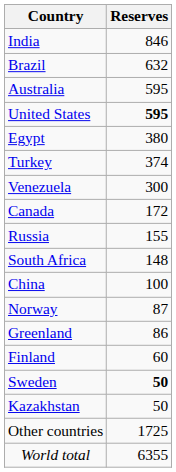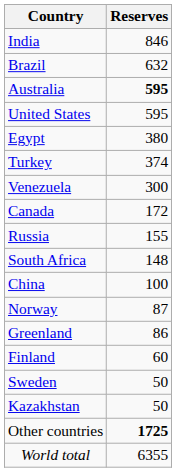(157, 89) normal -> (157, 89) bold
(157, 114) bold -> (157, 114) normal
(161, 382) bold -> (161, 382) normal
(153, 430) normal -> (153, 430) bold
